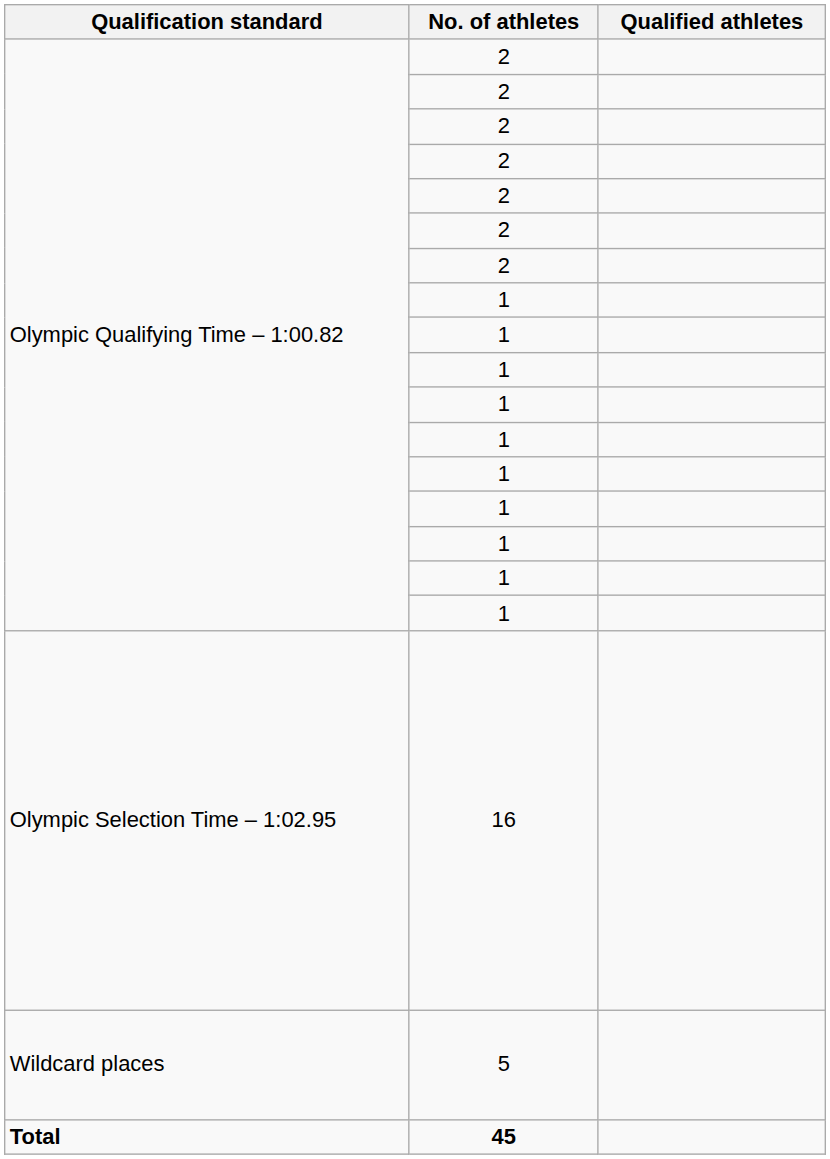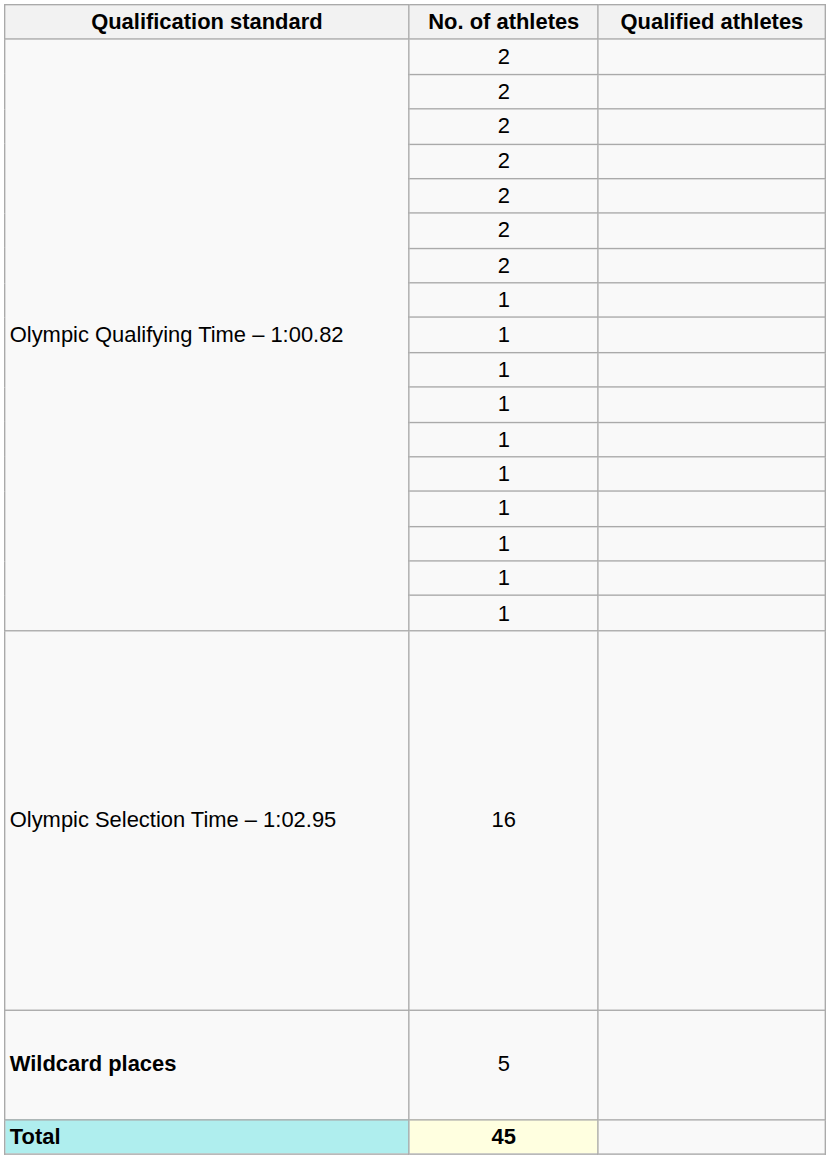(87, 1064) normal -> (93, 1064) bold
(35, 1136) no background -> (35, 1136) paleturquoise background
(504, 1136) no background -> (504, 1136) lightyellow background
